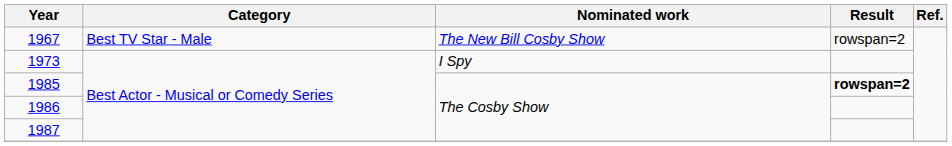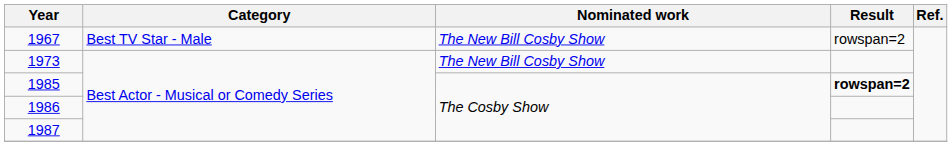(455, 61) I Spy -> (521, 61) The New Bill Cosby Show
